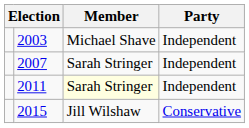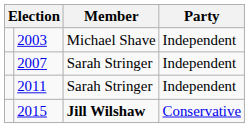(110, 87) lightyellow background -> (110, 87) no background
(104, 110) normal -> (106, 110) bold
